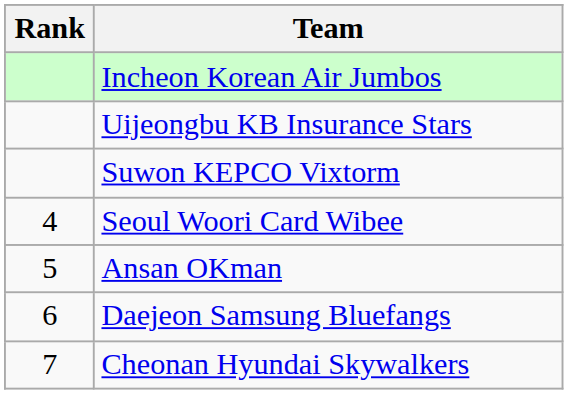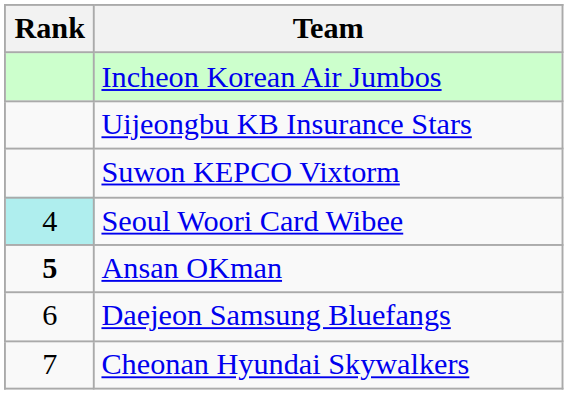(50, 220) no background -> (50, 220) paleturquoise background
(50, 268) normal -> (50, 268) bold
